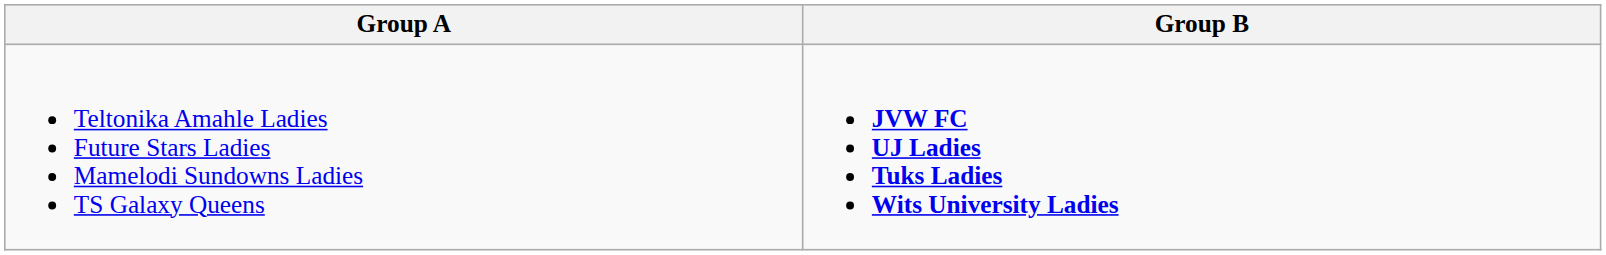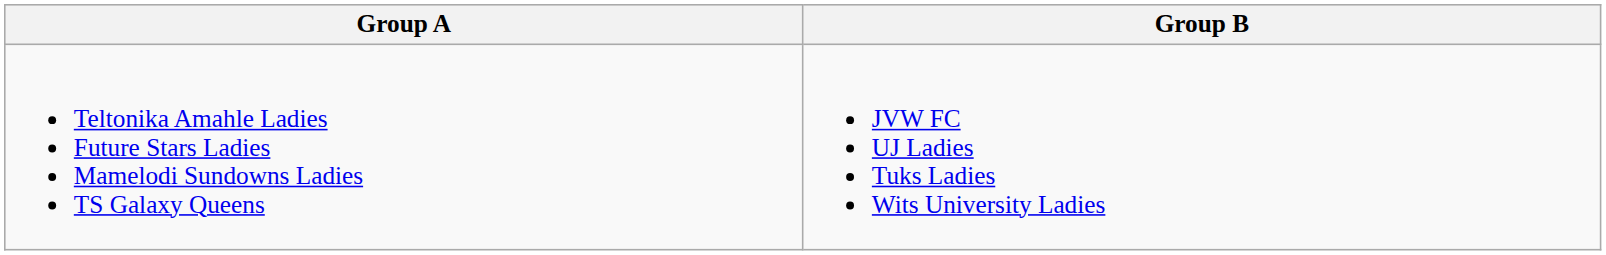(1202, 161) bold -> (1202, 161) normal
